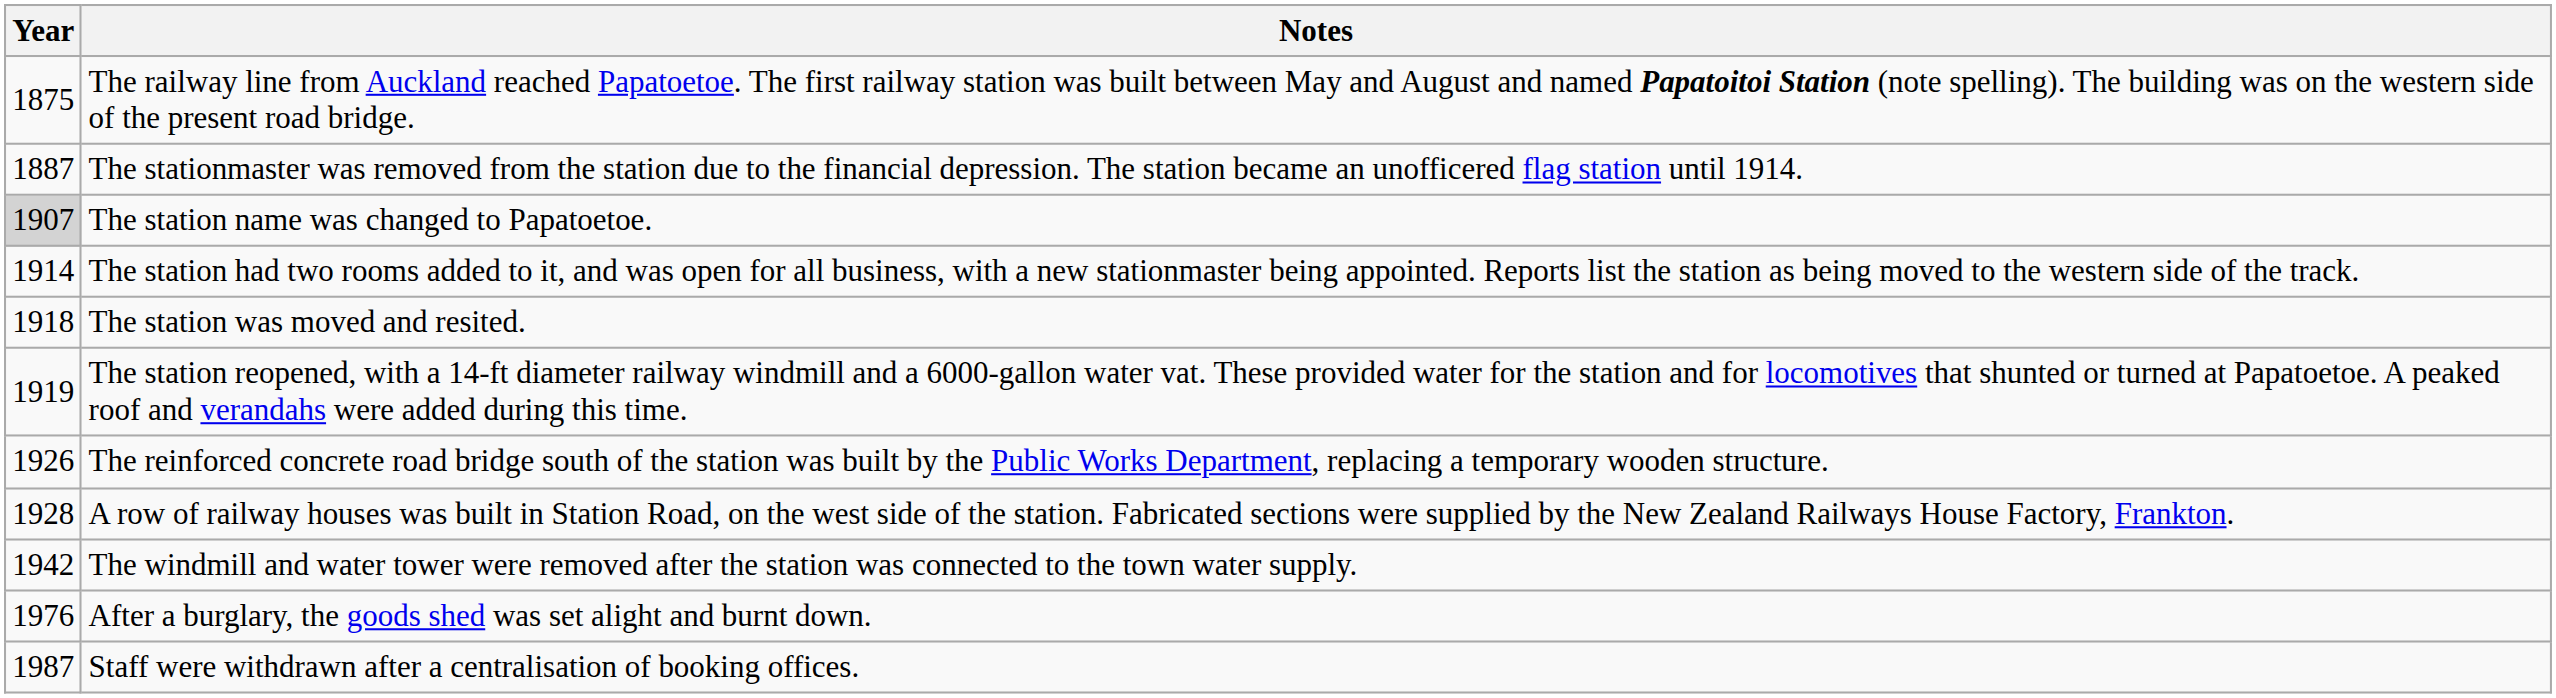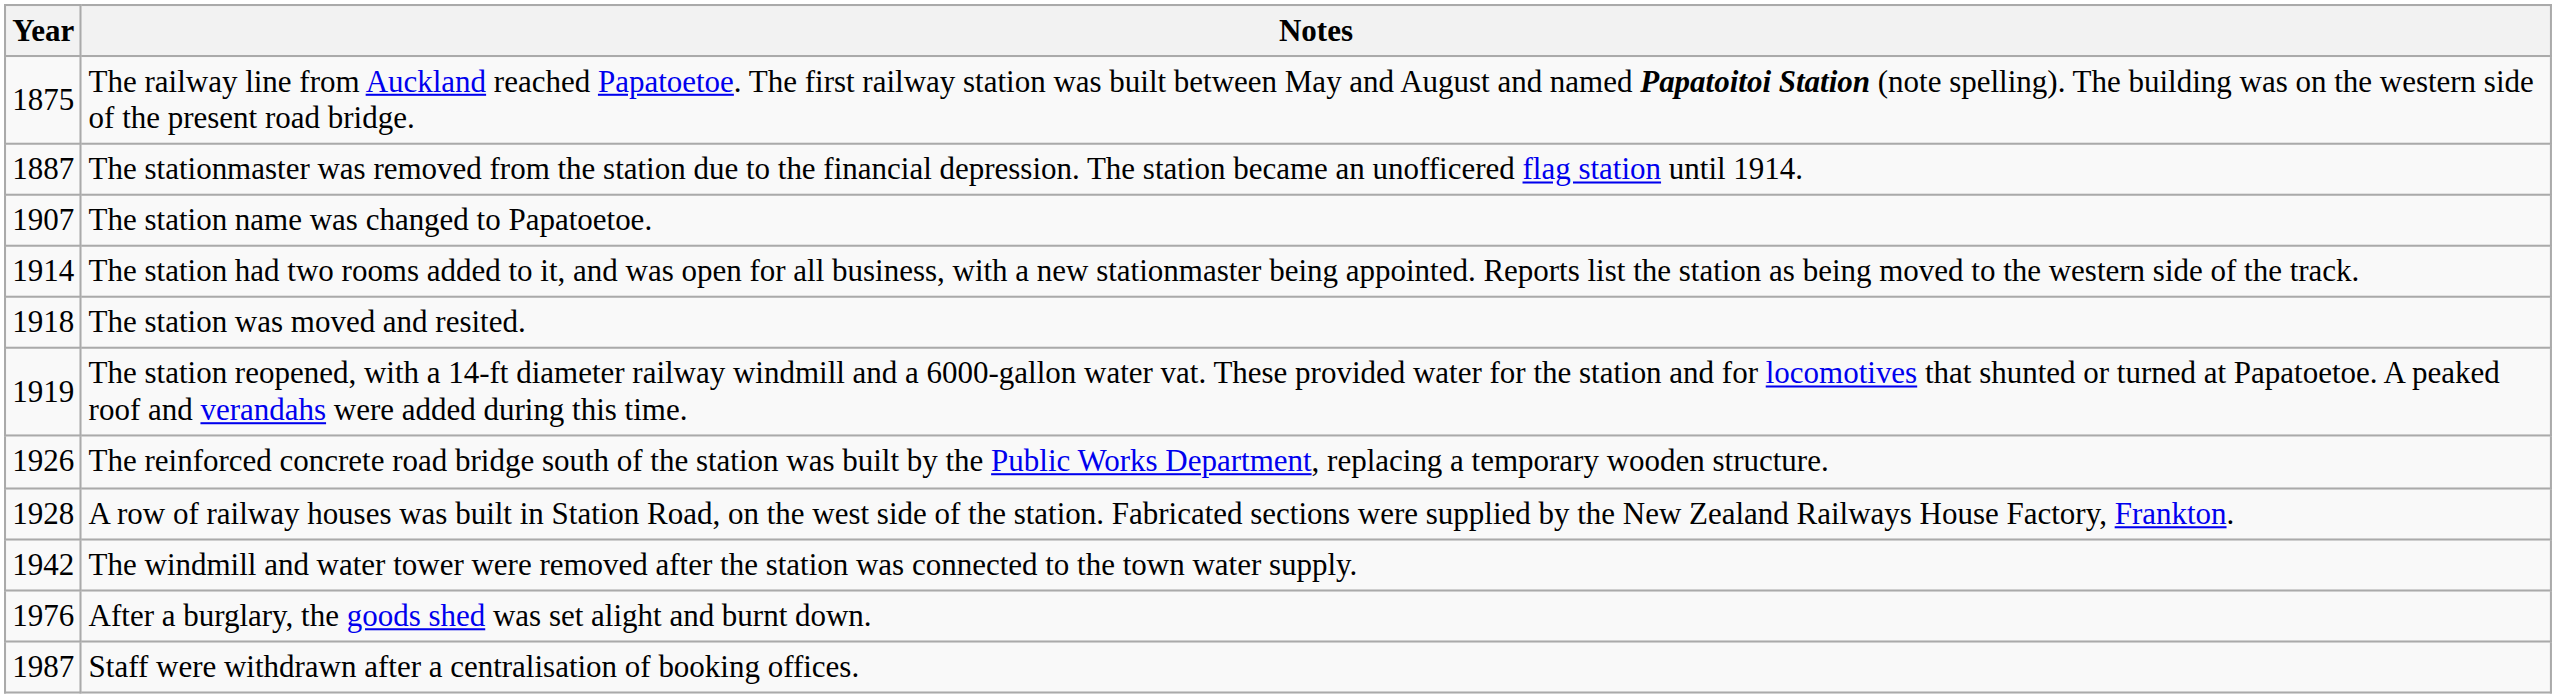(43, 220) lightgrey background -> (43, 220) no background
